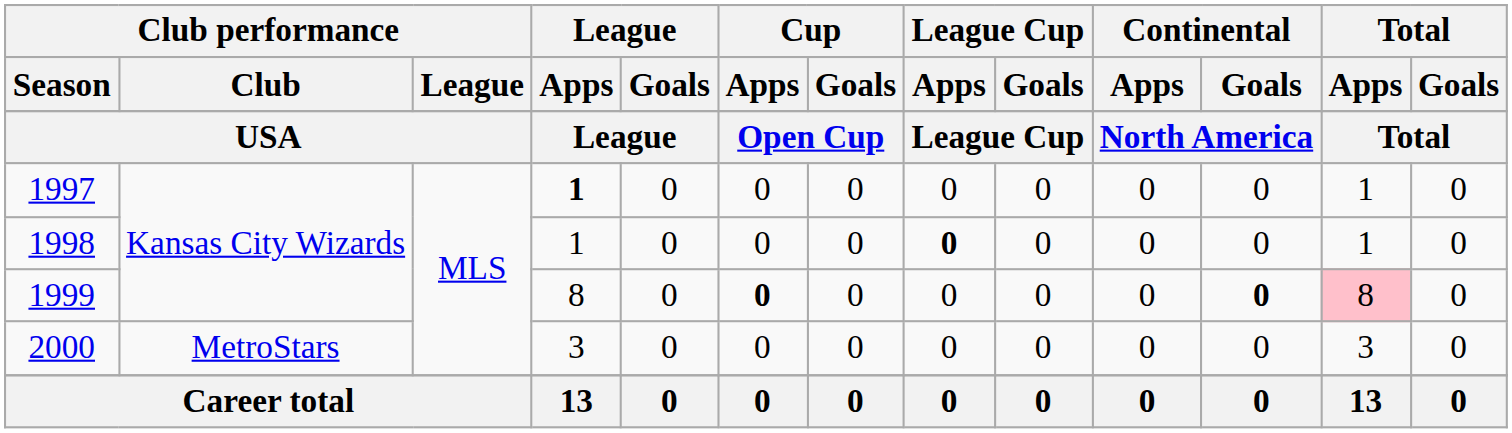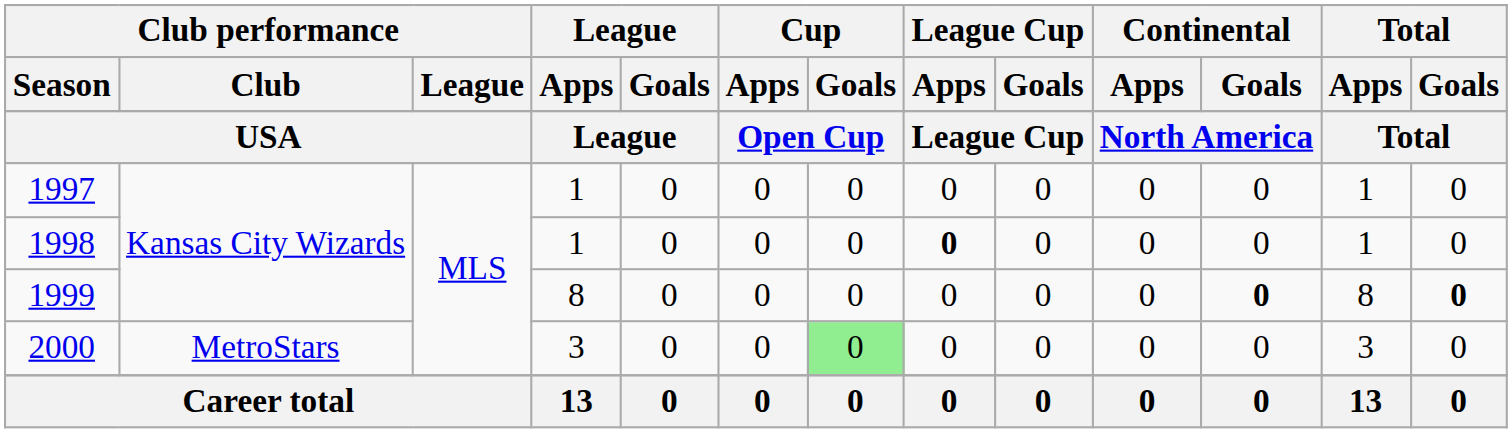(576, 189) bold -> (576, 189) normal
(762, 294) bold -> (762, 294) normal
(1366, 294) pink background -> (1366, 294) no background
(1459, 294) normal -> (1459, 294) bold
(855, 347) no background -> (855, 347) lightgreen background
